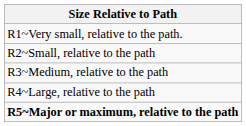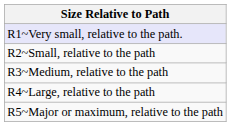(95, 33) no background -> (95, 33) lavender background
(123, 111) bold -> (115, 111) normal
